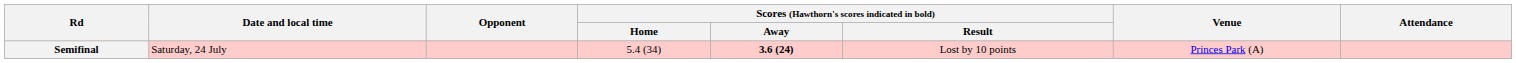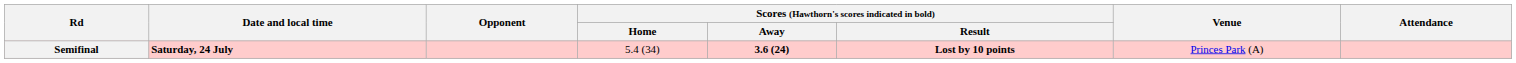(189, 50) normal -> (192, 50) bold
(978, 50) normal -> (975, 50) bold
